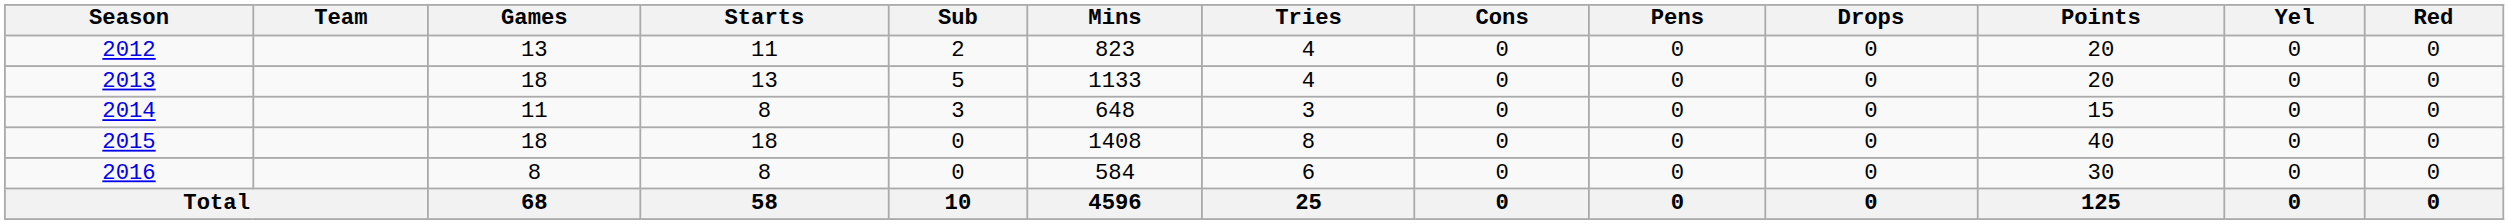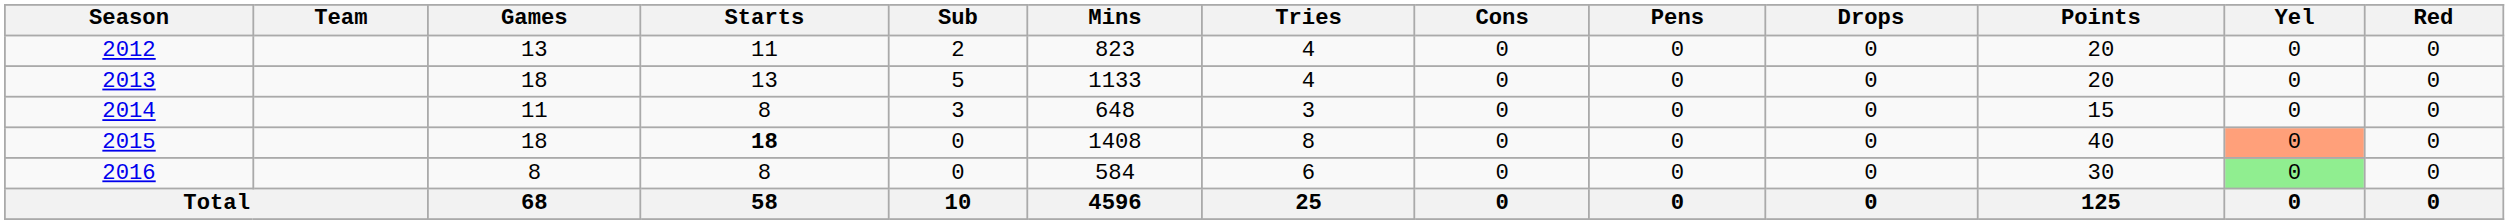(764, 142) normal -> (764, 142) bold
(2295, 142) no background -> (2295, 142) lightsalmon background
(2295, 173) no background -> (2295, 173) lightgreen background
